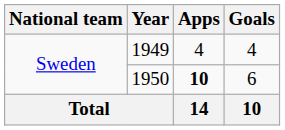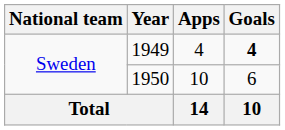(252, 49) normal -> (252, 49) bold
(199, 79) bold -> (199, 79) normal
